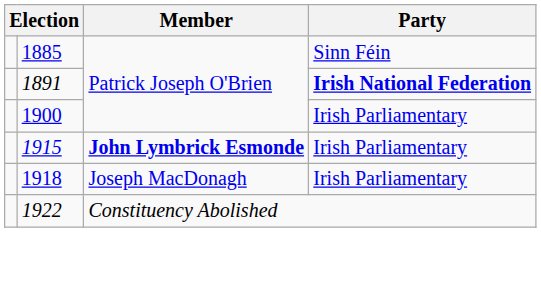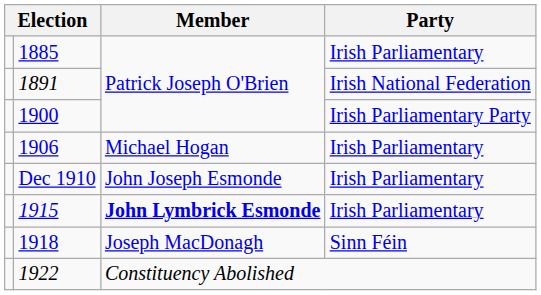(352, 52) Sinn Féin -> (407, 52) Irish Parliamentary
(422, 83) bold -> (430, 83) normal
(390, 115) Irish Parliamentary -> (430, 115) Irish Parliamentary Party
+ row: (38, 147)
+ row: (57, 178)
(390, 178) Irish Parliamentary -> (368, 242) Sinn Féin
